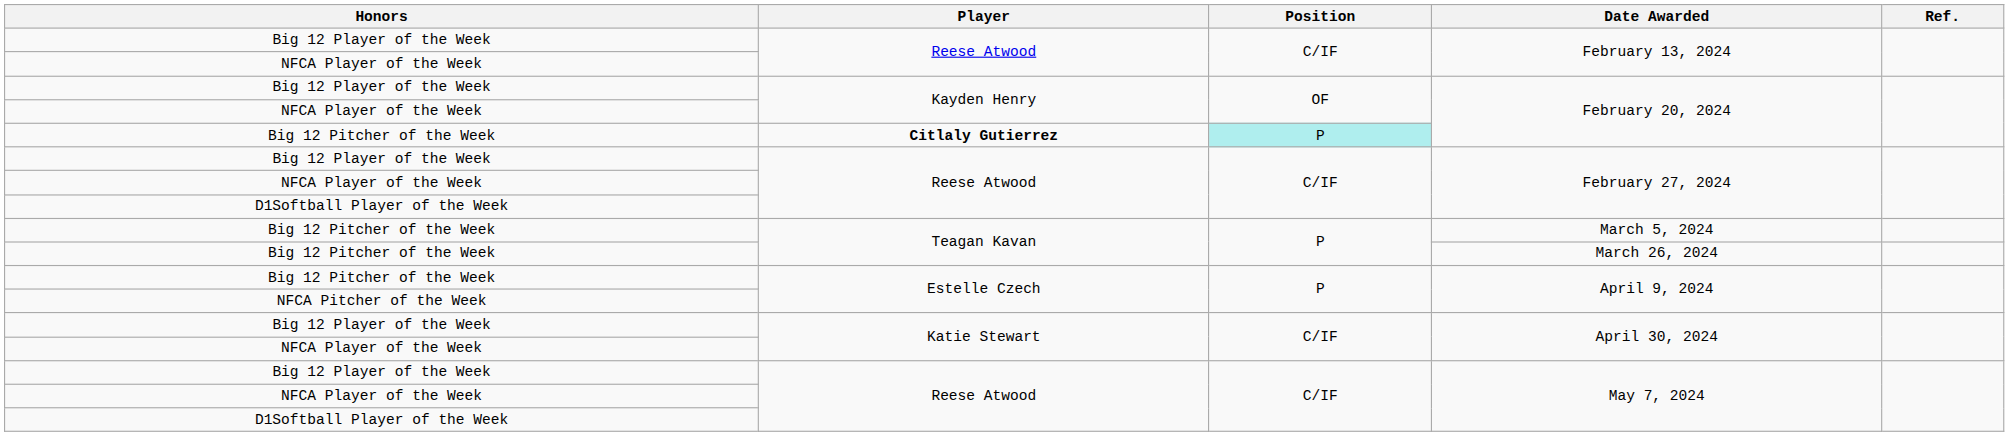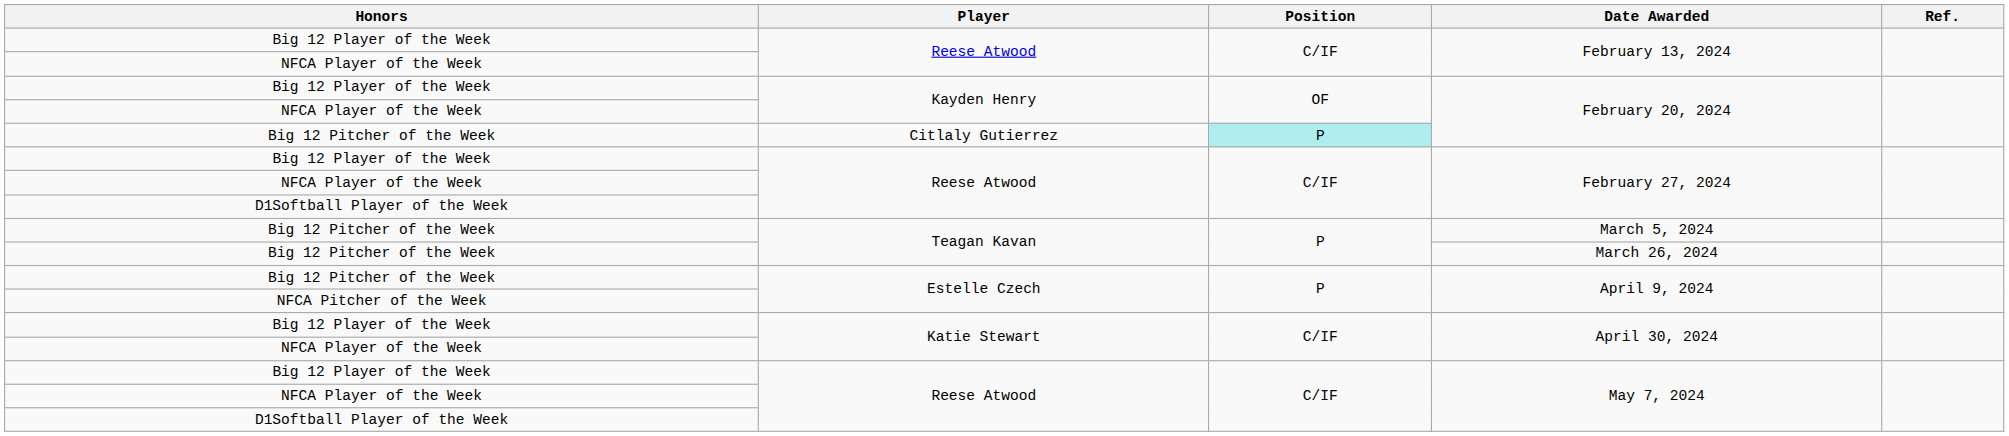(984, 135) bold -> (984, 135) normal
